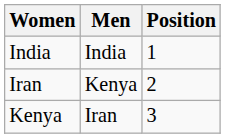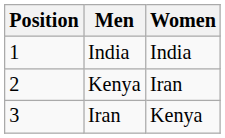columns swapped: (181, 20) <-> (42, 20)
